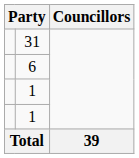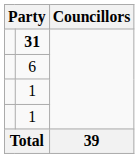(32, 41) normal -> (32, 41) bold
